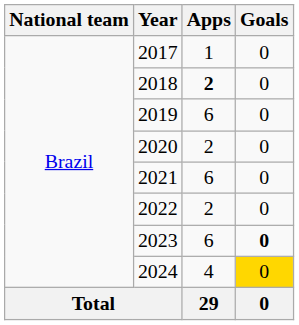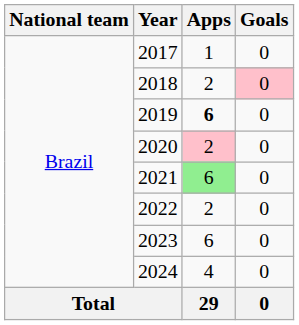(209, 83) bold -> (209, 83) normal
(264, 83) no background -> (264, 83) pink background
(209, 114) normal -> (209, 114) bold
(209, 146) no background -> (209, 146) pink background
(209, 177) no background -> (209, 177) lightgreen background
(264, 240) bold -> (264, 240) normal
(264, 271) gold background -> (264, 271) no background
